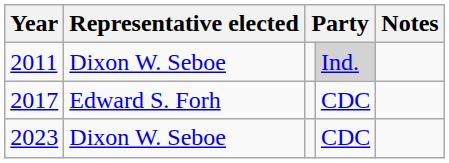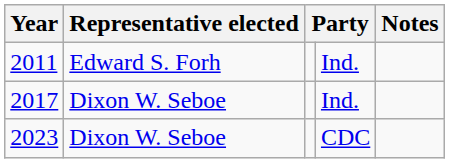(148, 61) Dixon W. Seboe -> (145, 61) Edward S. Forh
(340, 61) lightgrey background -> (340, 61) no background
(145, 99) Edward S. Forh -> (148, 99) Dixon W. Seboe
(346, 99) CDC -> (340, 99) Ind.
